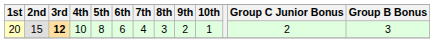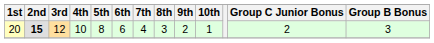(37, 29) normal -> (37, 29) bold
(59, 29) bold -> (59, 29) normal
